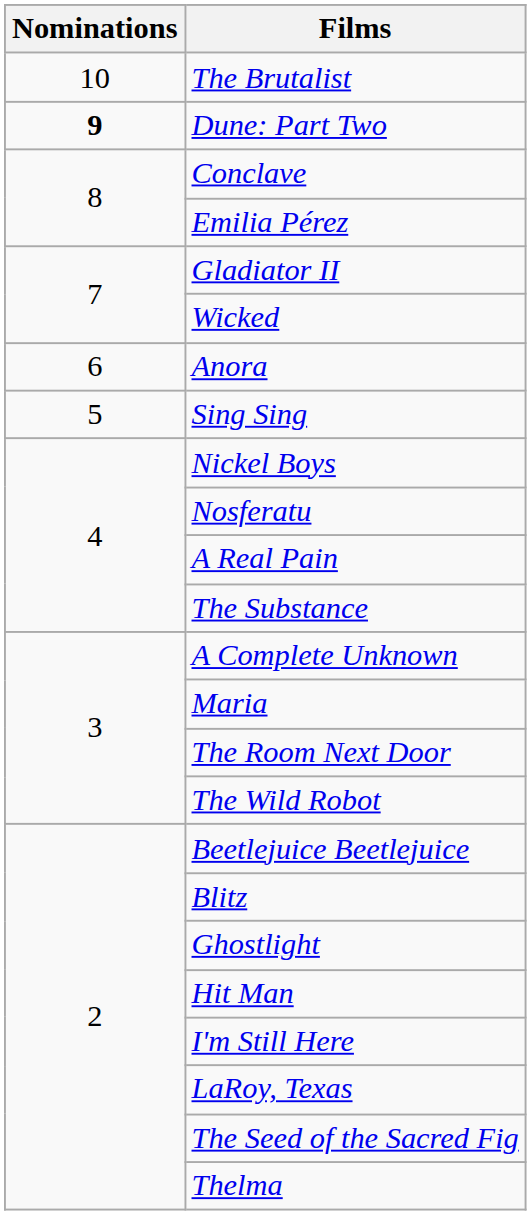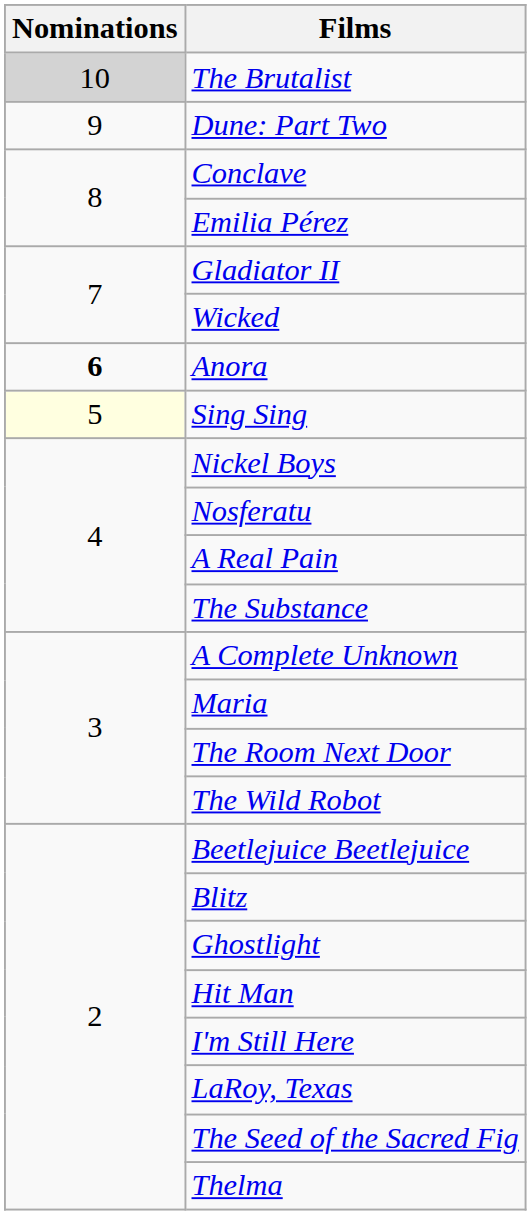(95, 76) no background -> (95, 76) lightgrey background
(95, 125) bold -> (95, 125) normal
(95, 366) normal -> (95, 366) bold
(95, 414) no background -> (95, 414) lightyellow background
